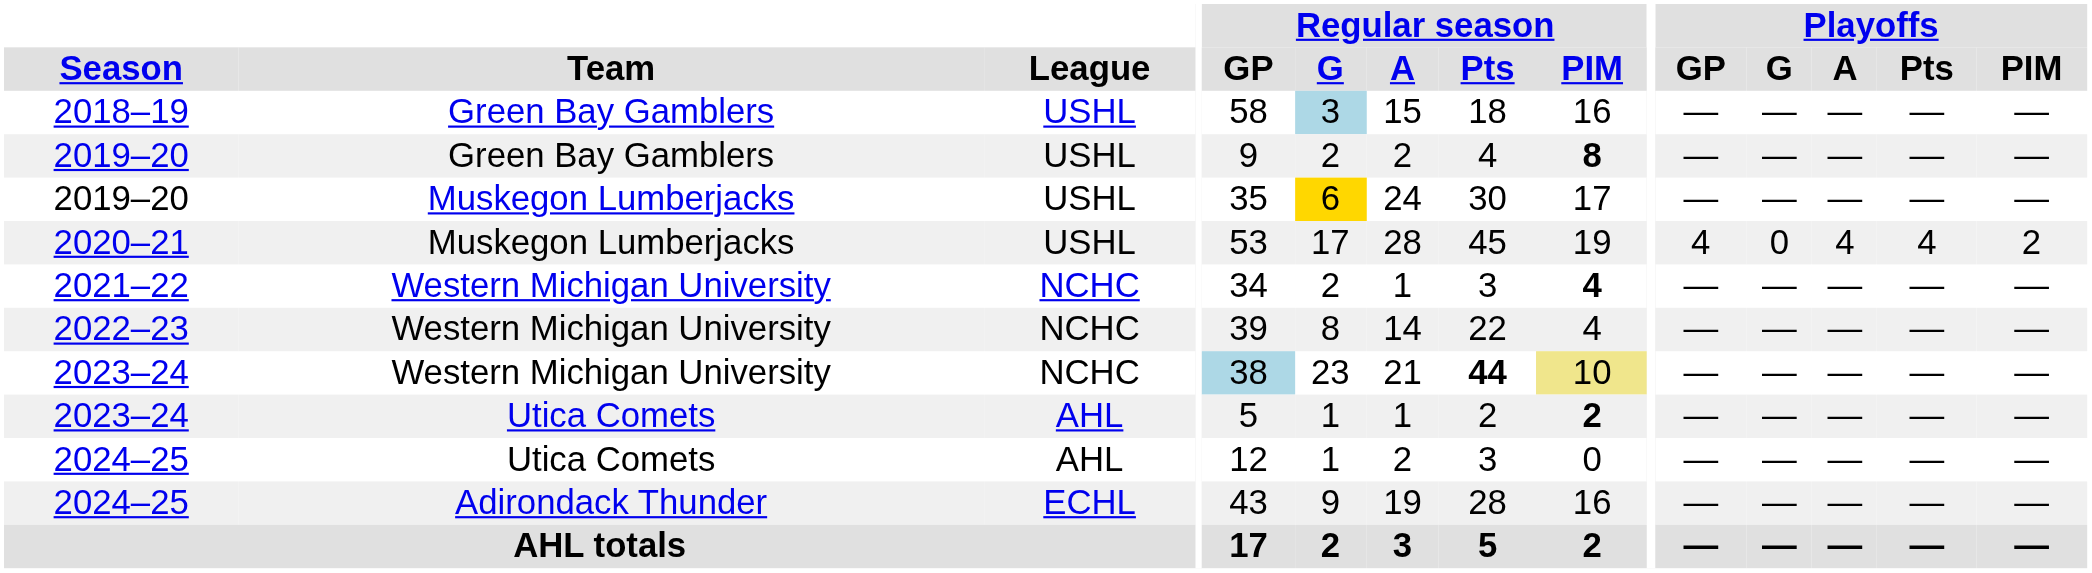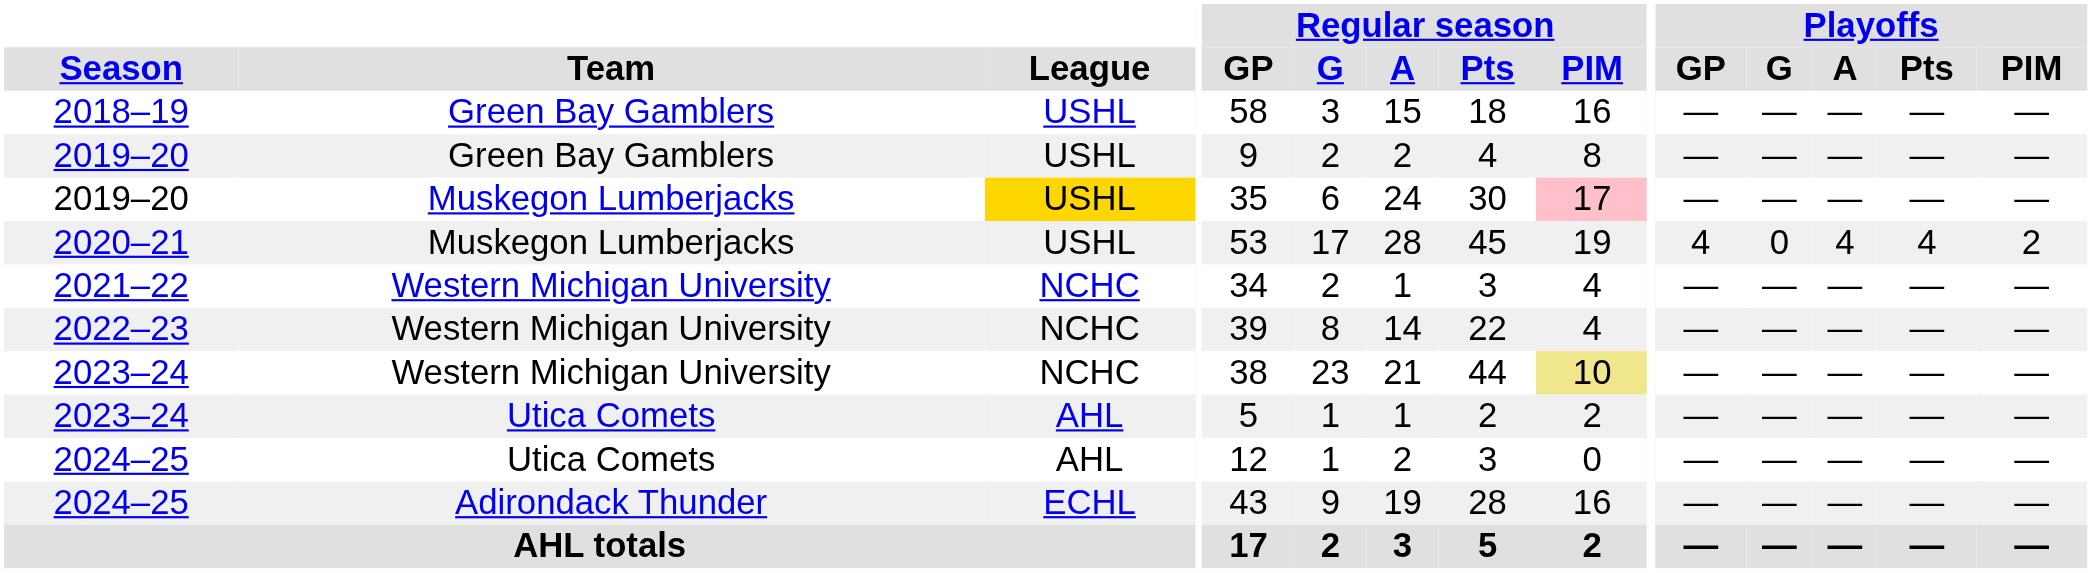(1330, 111) lightblue background -> (1330, 111) no background
(1592, 155) bold -> (1592, 155) normal
(1090, 198) no background -> (1090, 198) gold background
(1330, 198) gold background -> (1330, 198) no background
(1592, 198) no background -> (1592, 198) pink background
(1592, 285) bold -> (1592, 285) normal
(1248, 372) lightblue background -> (1248, 372) no background
(1488, 372) bold -> (1488, 372) normal
(1592, 415) bold -> (1592, 415) normal
